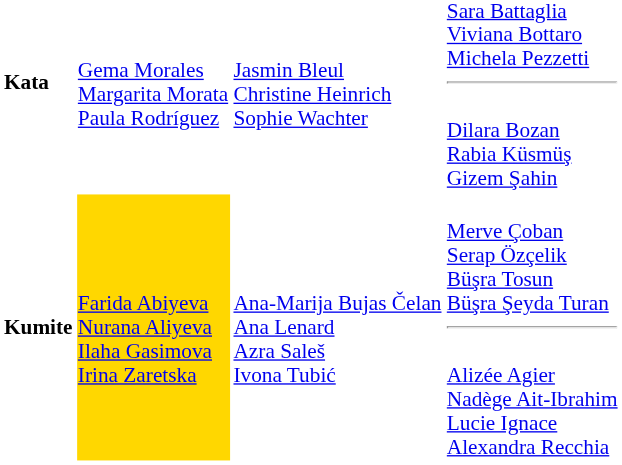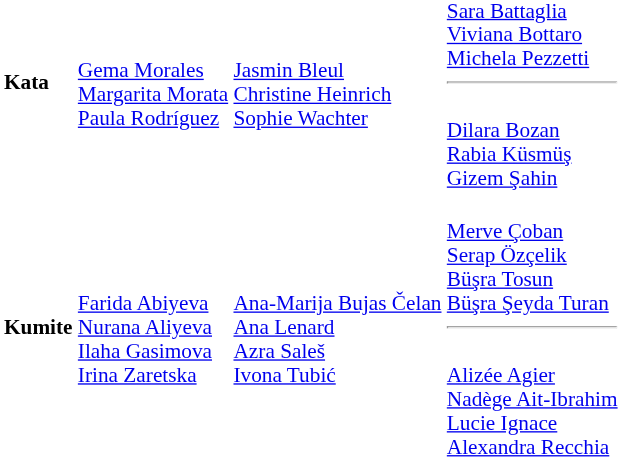(145, 339) gold background -> (145, 339) no background
